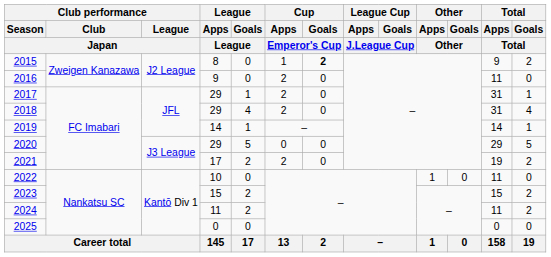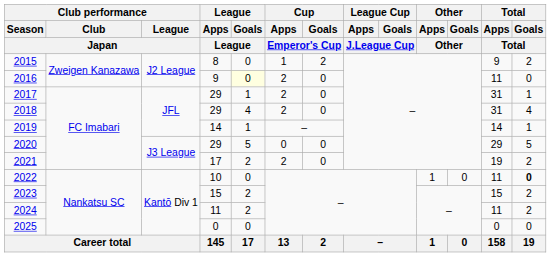(323, 62) bold -> (323, 62) normal
(248, 78) no background -> (248, 78) lightyellow background
(529, 177) normal -> (529, 177) bold
